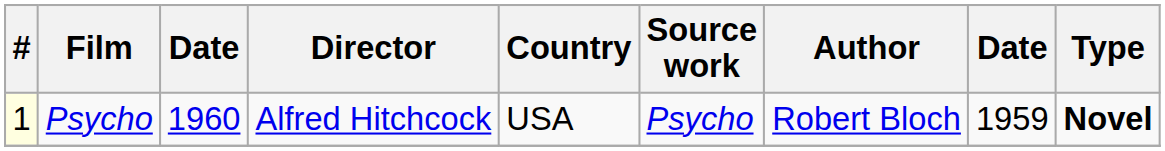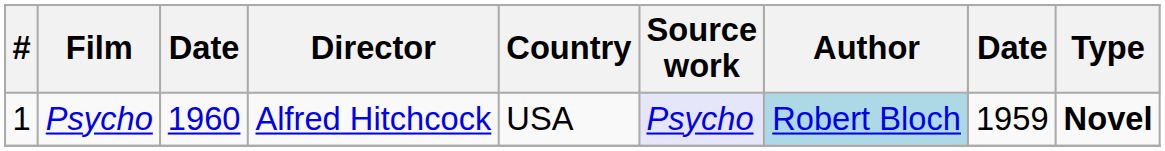(22, 118) lightyellow background -> (22, 118) no background
(700, 118) no background -> (700, 118) lavender background
(867, 118) no background -> (867, 118) lightblue background
